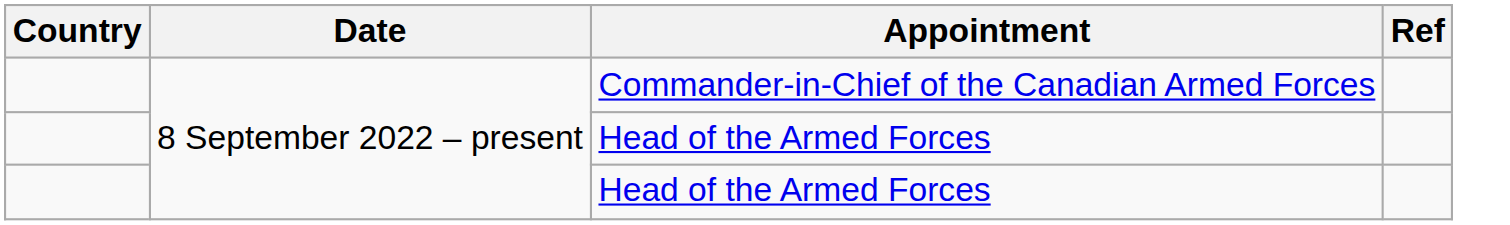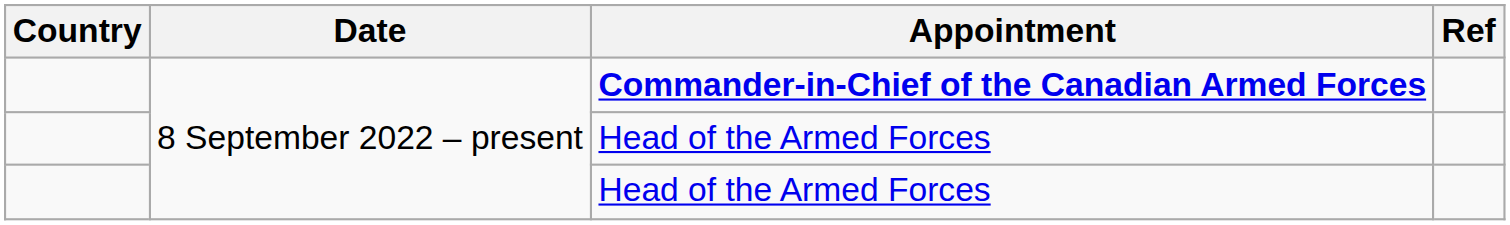(987, 84) normal -> (1012, 84) bold
